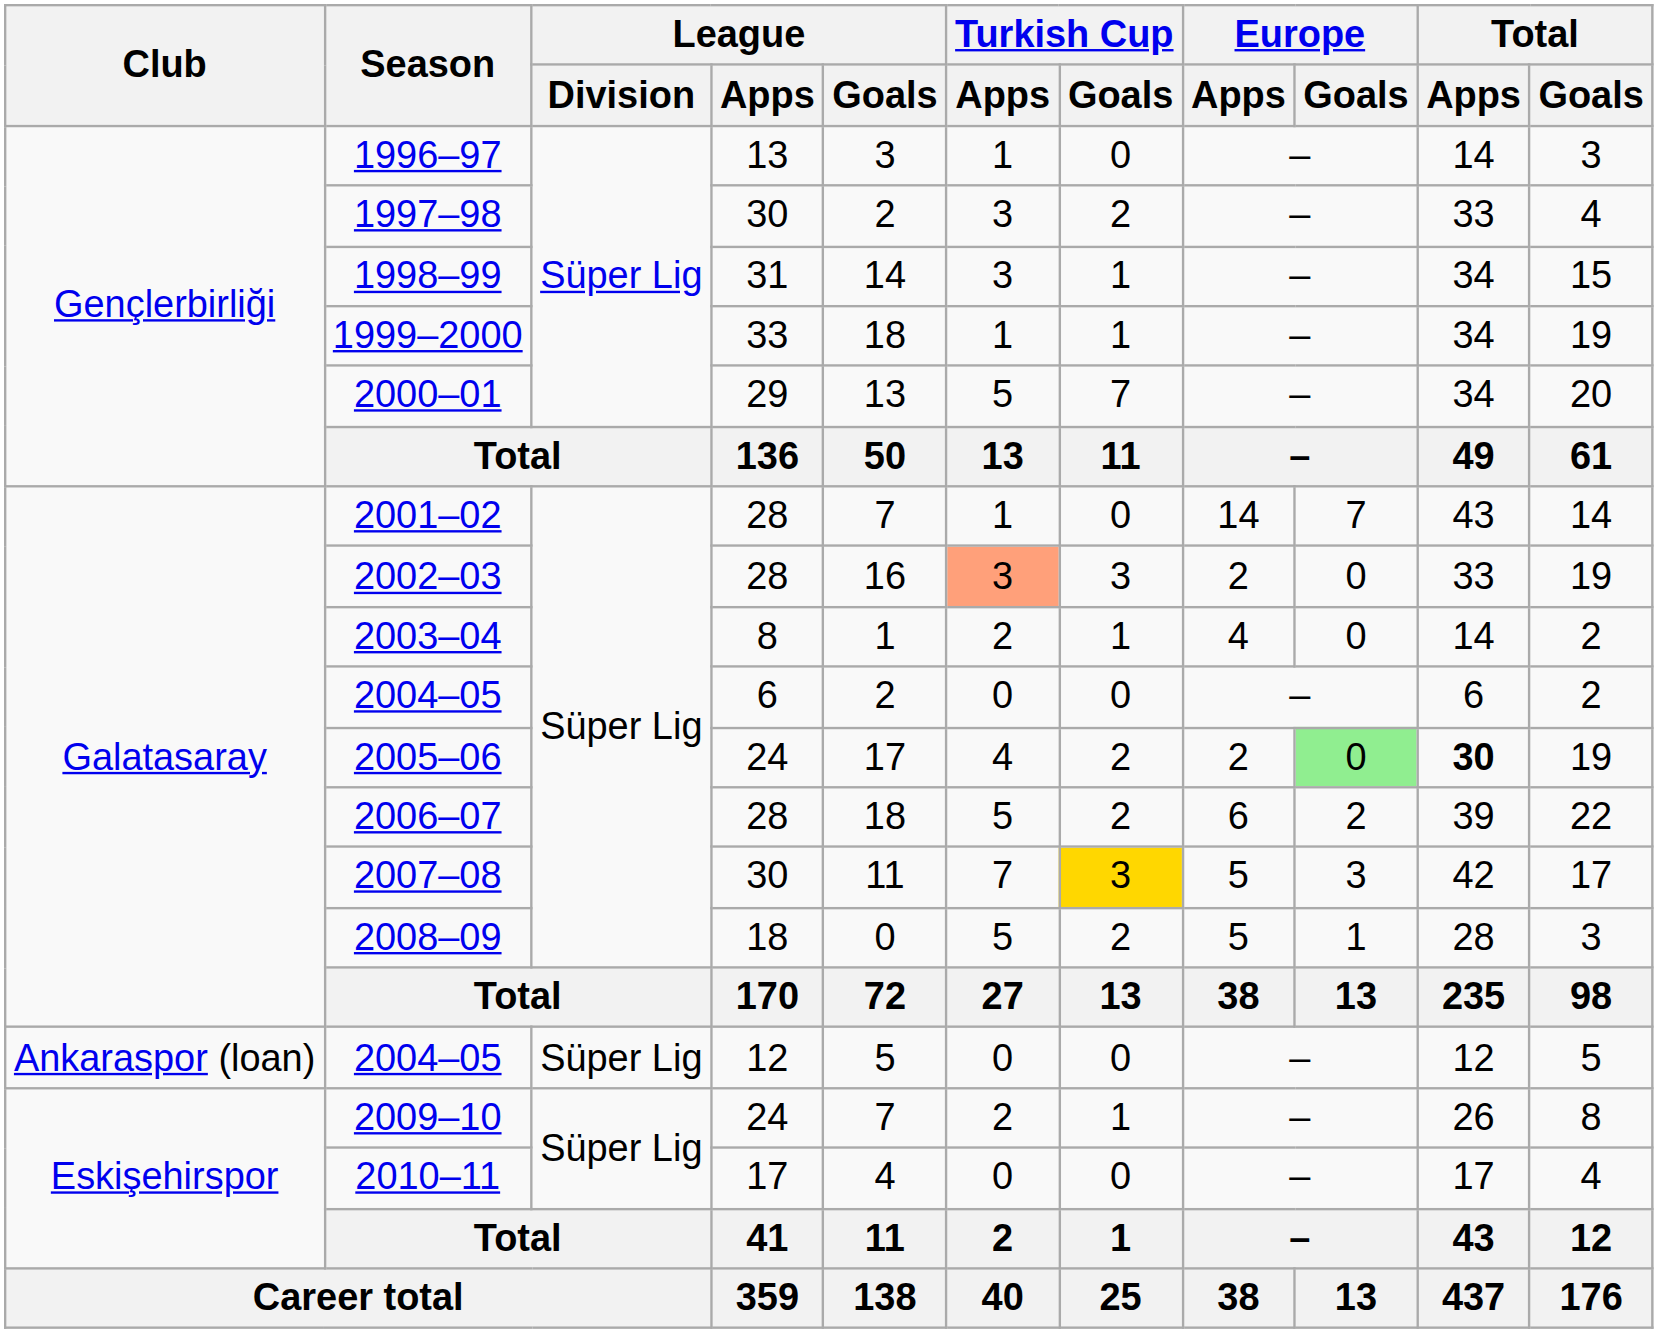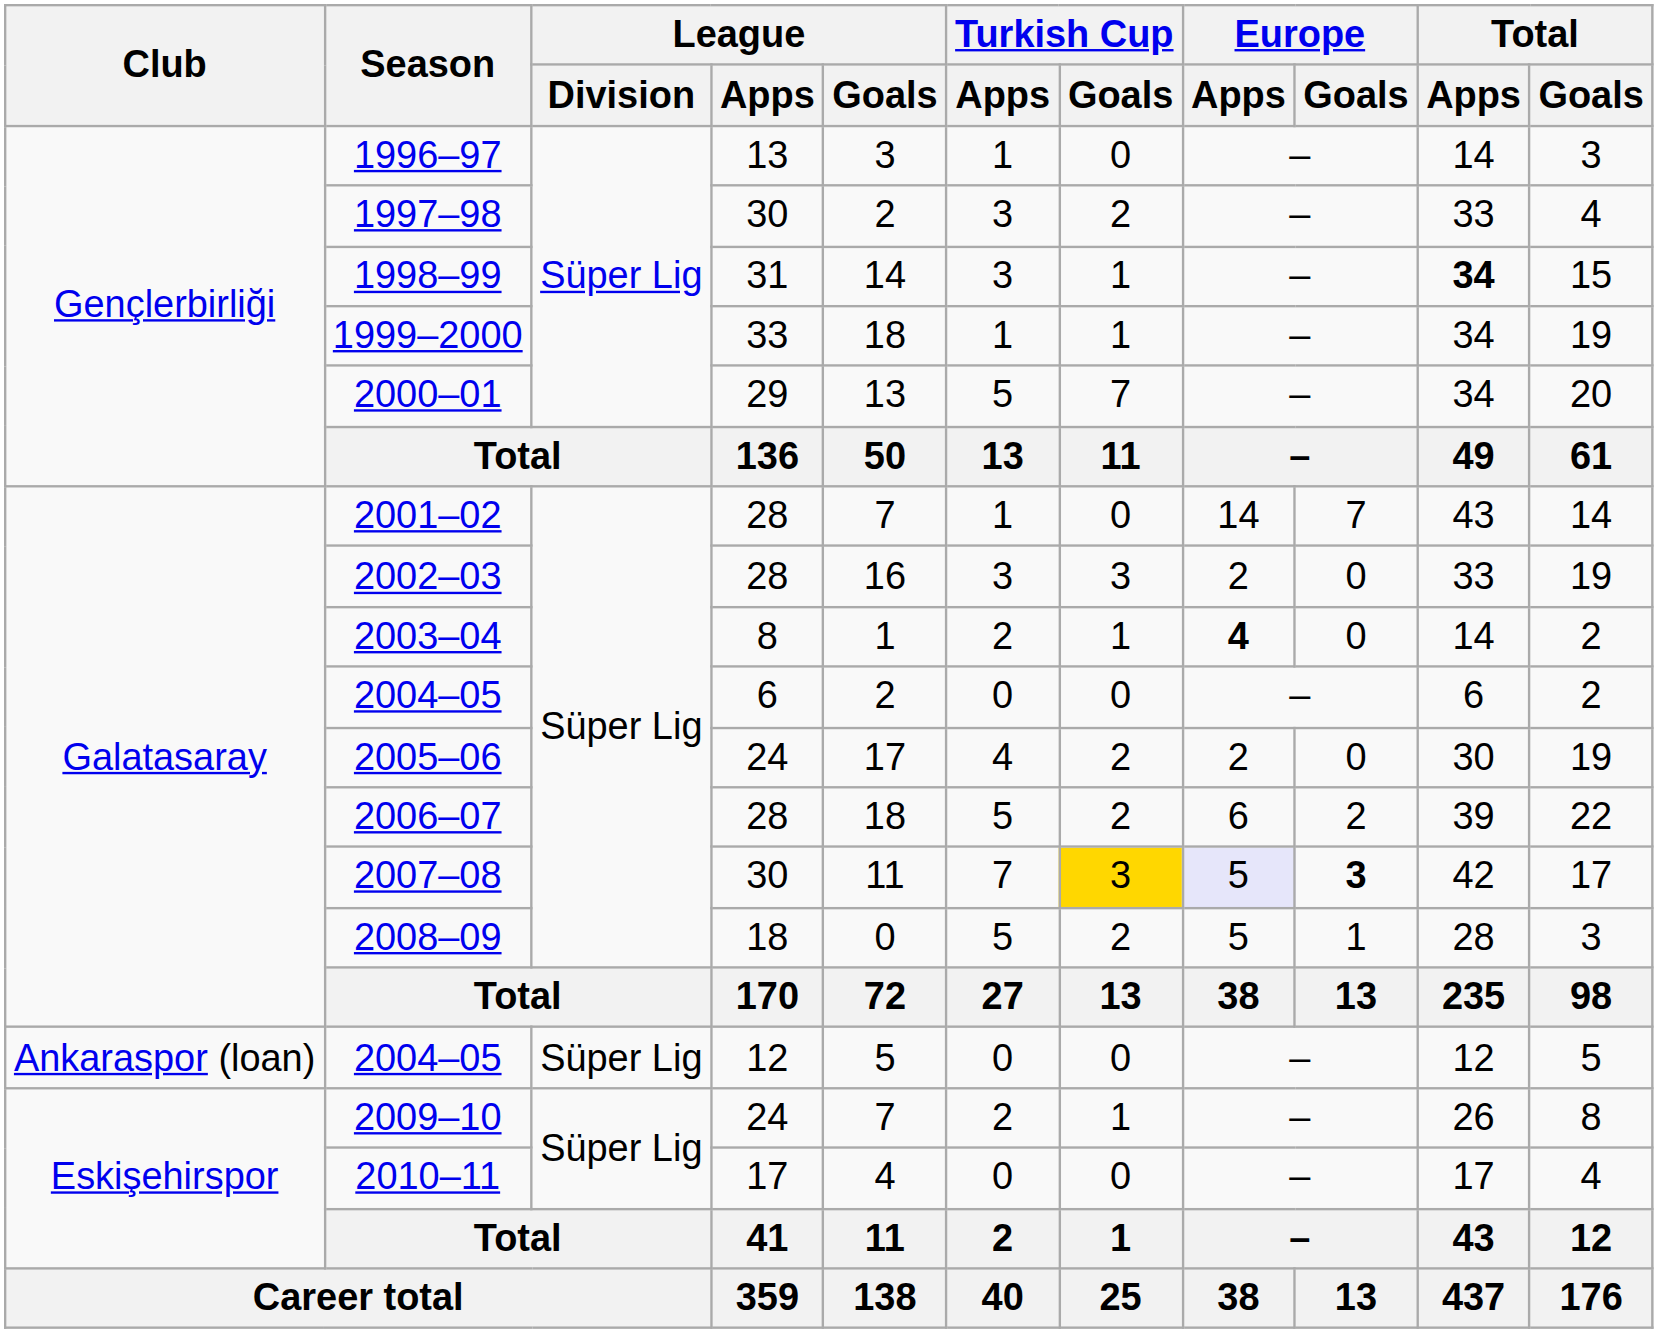(1474, 275) normal -> (1474, 275) bold
(1003, 575) lightsalmon background -> (1003, 575) no background
(1238, 635) normal -> (1238, 635) bold
(1356, 756) lightgreen background -> (1356, 756) no background
(1474, 756) bold -> (1474, 756) normal
(1238, 876) no background -> (1238, 876) lavender background
(1356, 876) normal -> (1356, 876) bold
